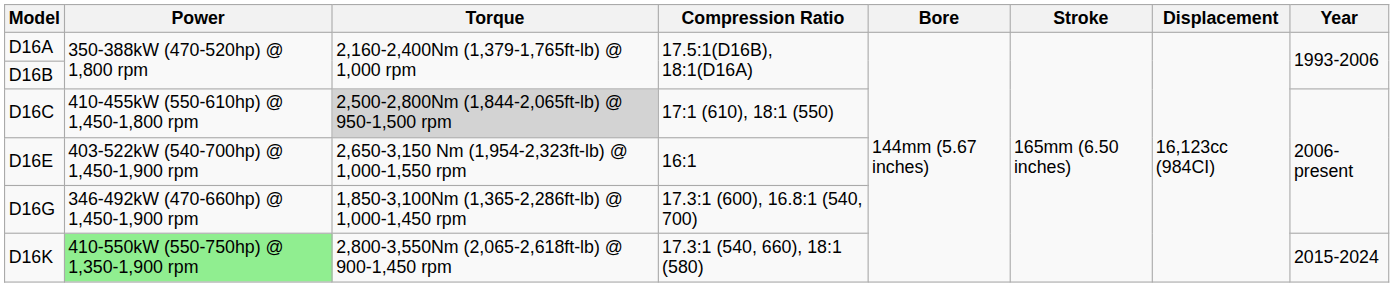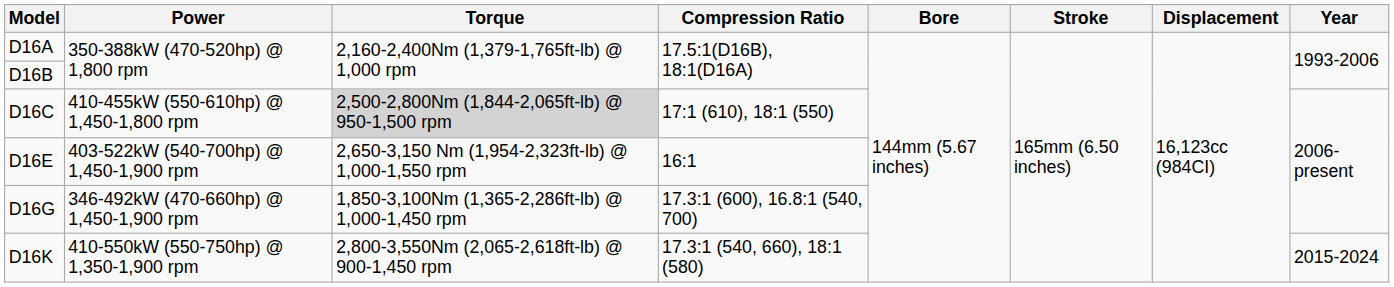(176, 257) lightgreen background -> (176, 257) no background
